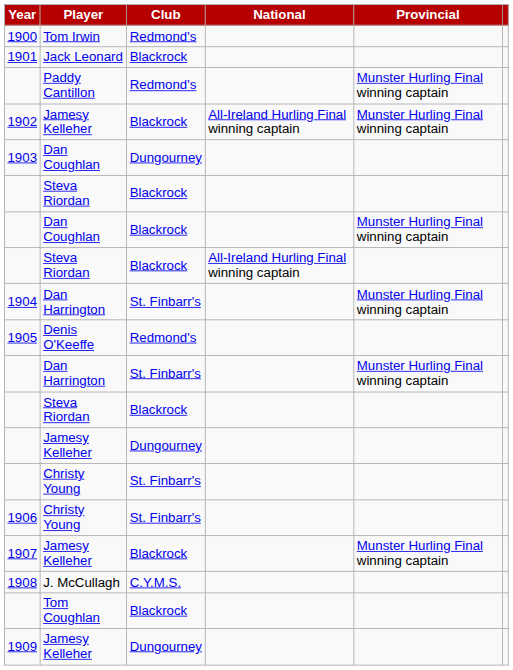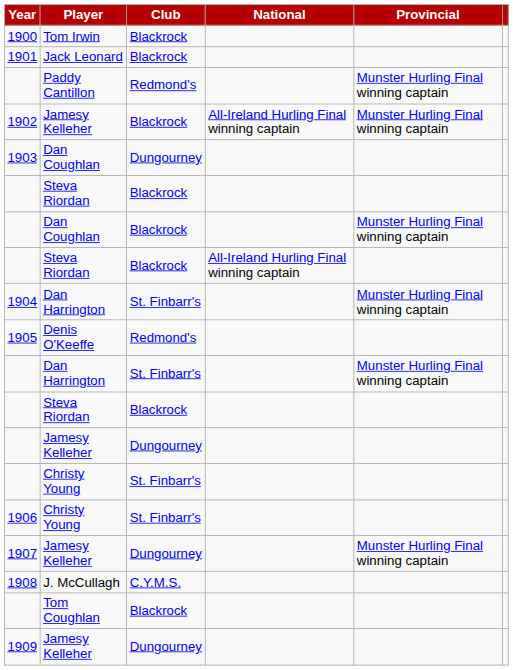(163, 36) Redmond's -> (158, 36) Blackrock
(158, 553) Blackrock -> (166, 553) Dungourney
